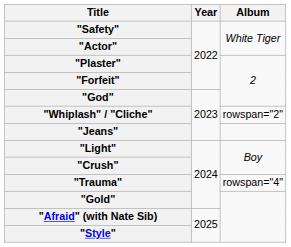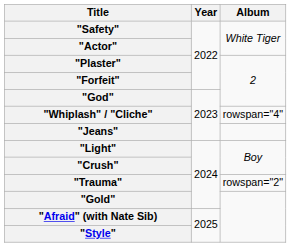(253, 115) rowspan="2" -> (253, 115) rowspan="4"
(253, 183) rowspan="4" -> (253, 183) rowspan="2"
